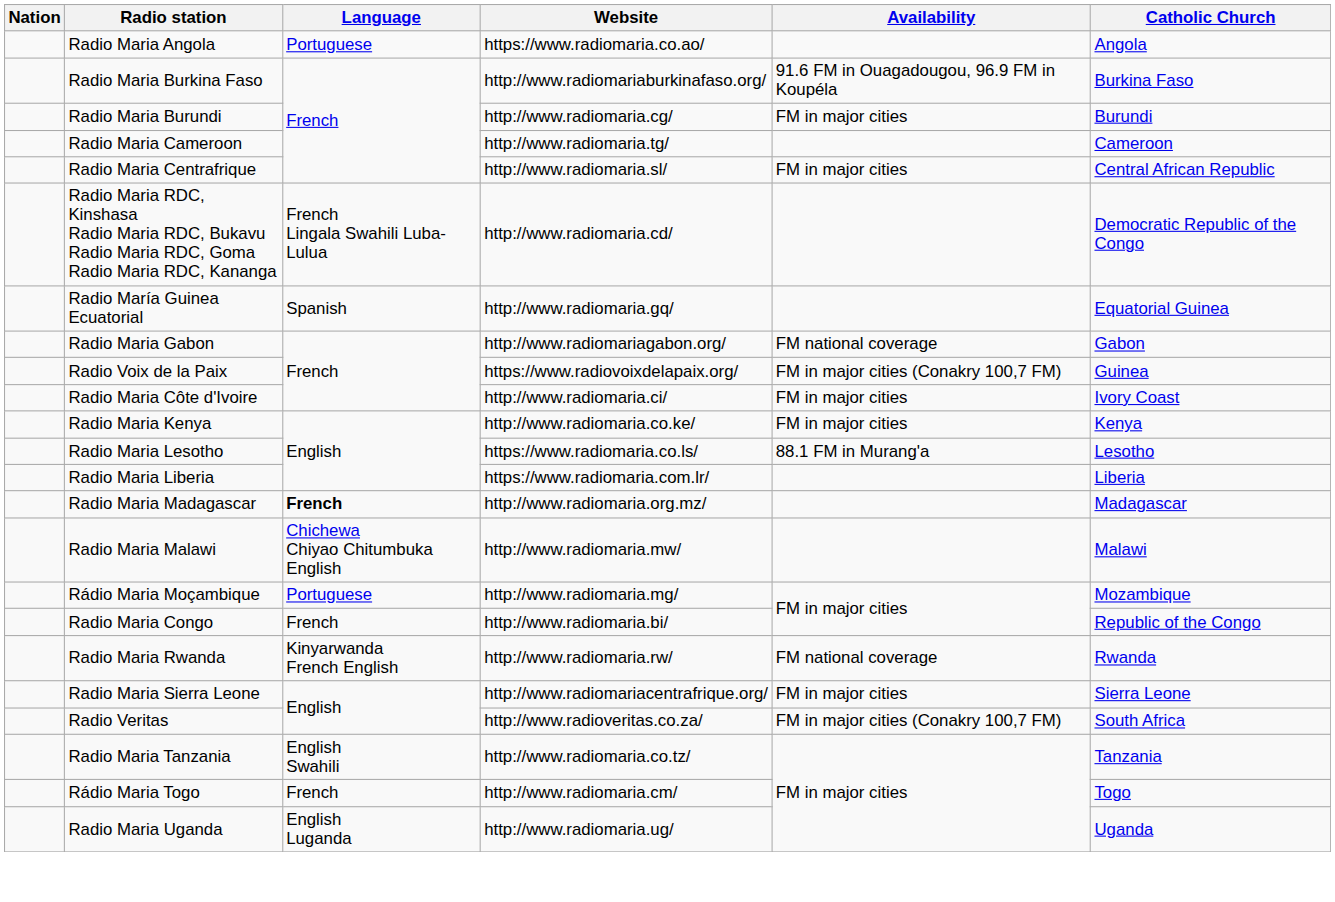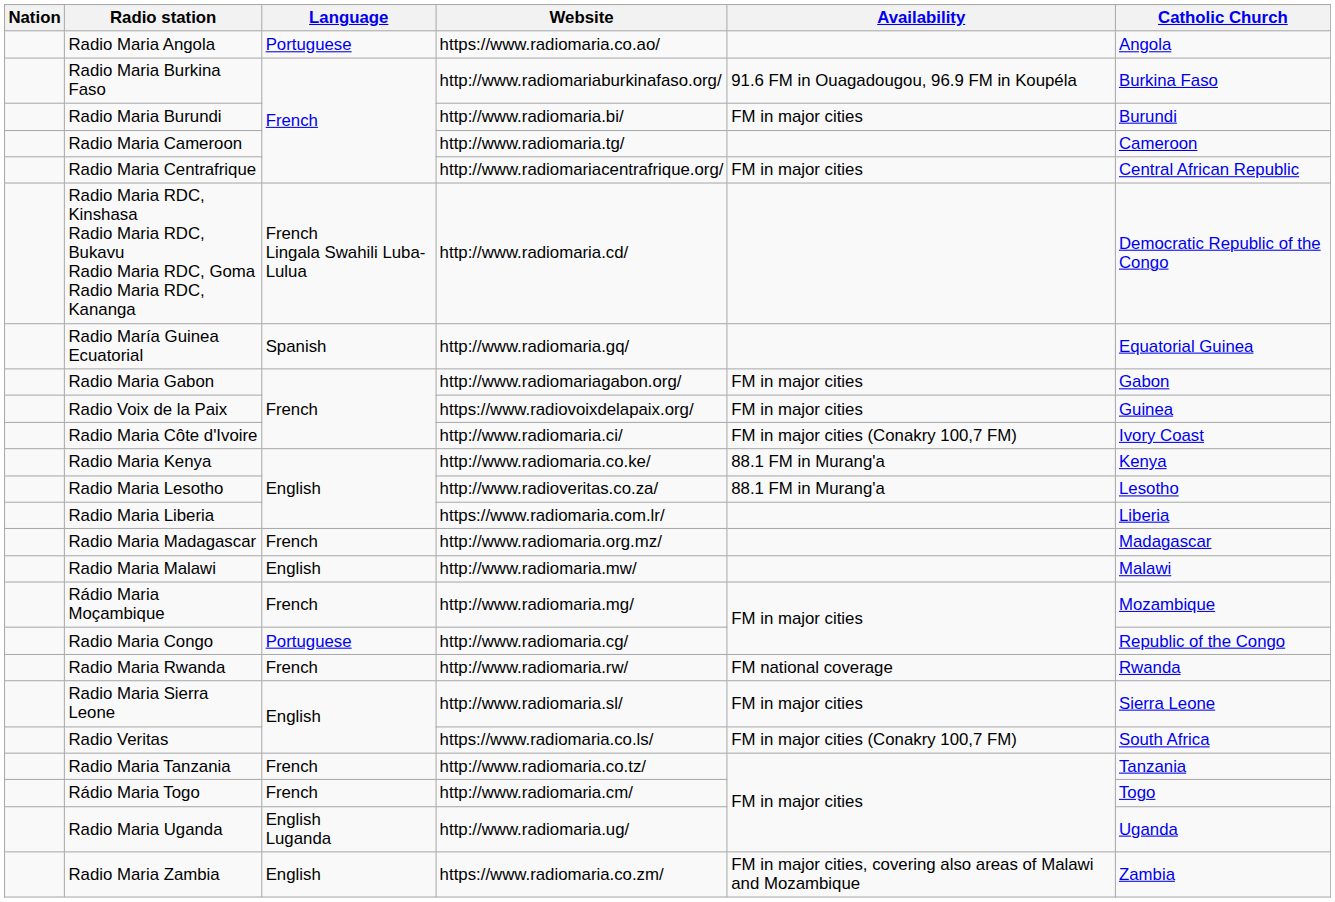(578, 116) http://www.radiomaria.cg/ -> (532, 116) http://www.radiomaria.bi/
(576, 169) http://www.radiomaria.sl/ -> (582, 169) http://www.radiomariacentrafrique.org/
(857, 344) FM national coverage -> (797, 382) FM in major cities
(919, 371) FM in major cities (Conakry 100,7 FM) -> (797, 408) FM in major cities
(842, 397) FM in major cities -> (874, 435) FM in major cities (Conakry 100,7 FM)
(842, 424) FM in major cities -> (808, 462) 88.1 FM in Murang'a
(591, 450) https://www.radiomaria.co.ls/ -> (549, 488) http://www.radioveritas.co.za/
(314, 504) bold -> (292, 542) normal
(359, 549) Chichewa Chiyao Chitumbuka English -> (293, 568) English
(329, 595) Portuguese -> (292, 604) French
(312, 621) French -> (309, 640) Portuguese
(576, 621) http://www.radiomaria.bi/ -> (534, 640) http://www.radiomaria.cg/
(342, 658) Kinyarwanda French English -> (292, 667) French
(626, 694) http://www.radiomariacentrafrique.org/ -> (531, 703) http://www.radiomaria.sl/
(593, 720) http://www.radioveritas.co.za/ -> (547, 739) https://www.radiomaria.co.ls/
(314, 756) English Swahili -> (292, 766) French
+ row: (144, 874)
